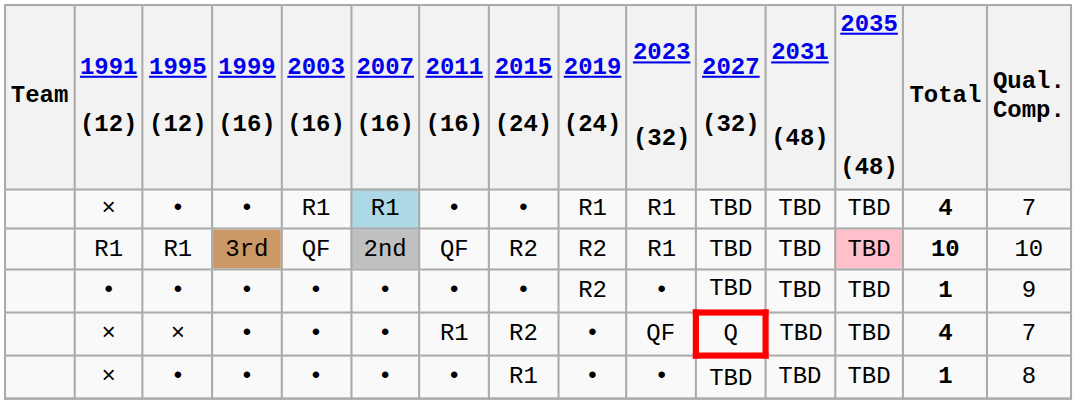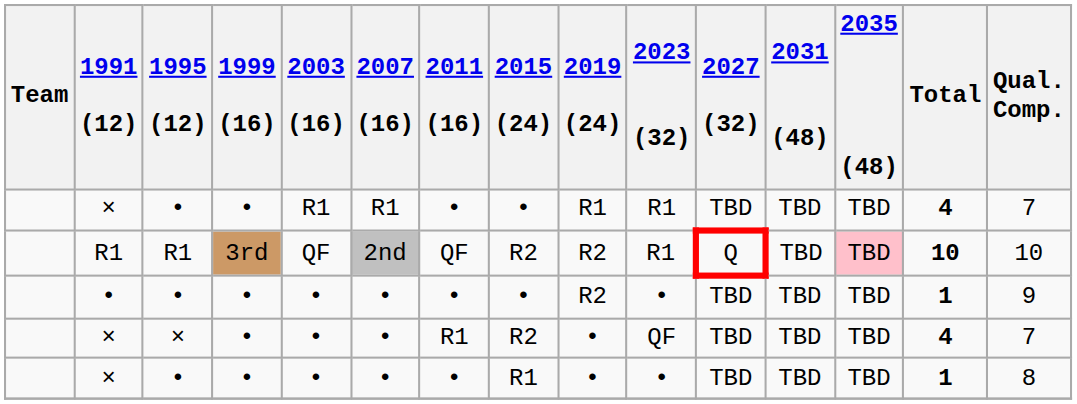(385, 209) lightblue background -> (385, 210) no background
(731, 249) TBD -> (731, 253) Q
(731, 334) Q -> (731, 338) TBD
